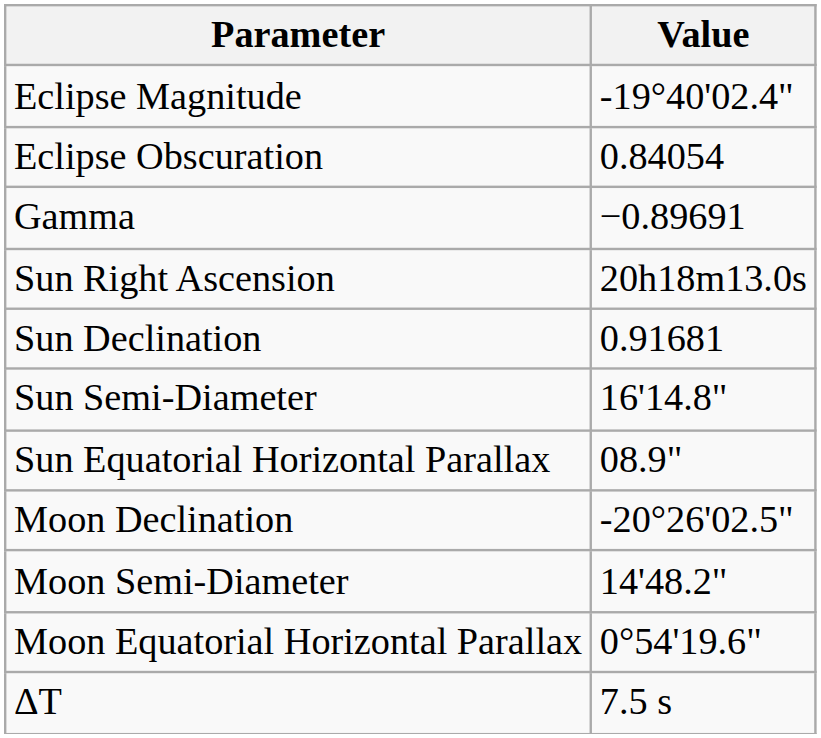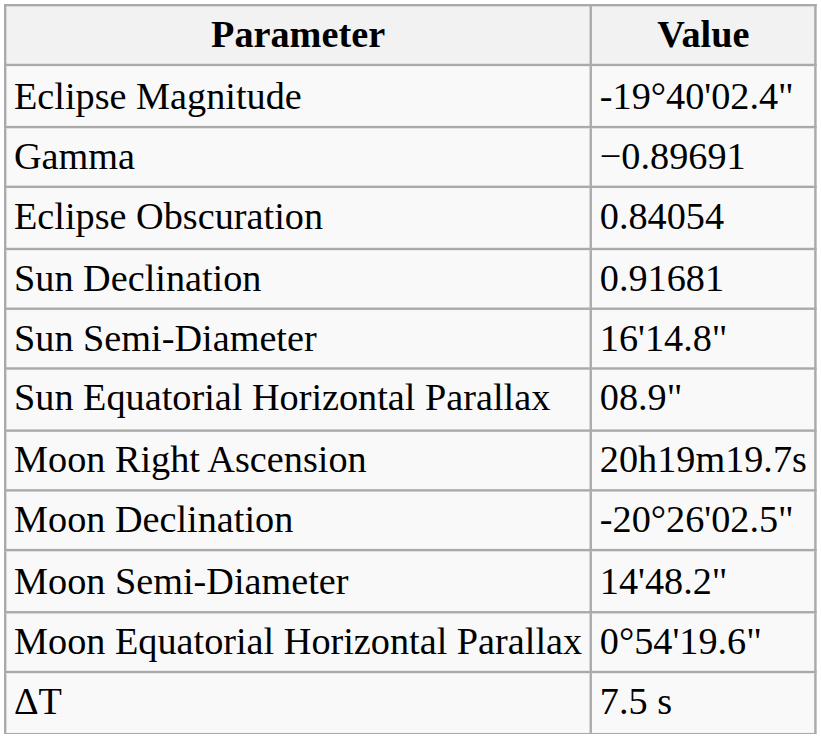rows swapped: (169, 156) <-> (75, 216)
- row: (174, 277)
+ row: (190, 459)
